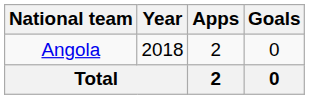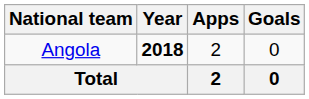(162, 49) normal -> (162, 49) bold
